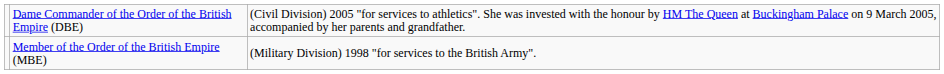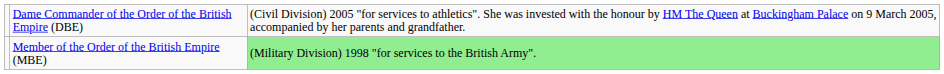(393, 53) no background -> (393, 53) lightgreen background
